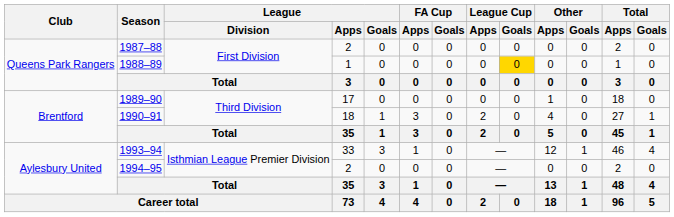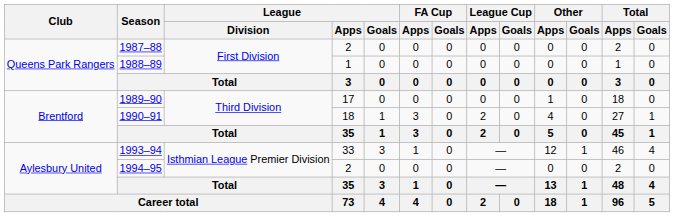(517, 64) gold background -> (517, 64) no background
